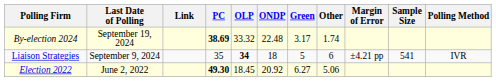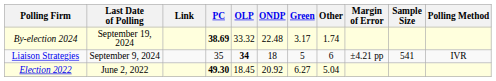(331, 70) 5.06 -> (331, 70) 5.04
